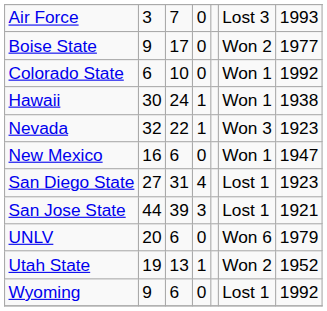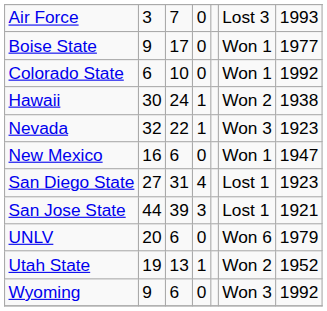(247, 45) Won 2 -> (247, 45) Won 1
(247, 100) Won 1 -> (247, 100) Won 2
(246, 292) Lost 1 -> (247, 292) Won 3
